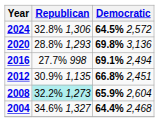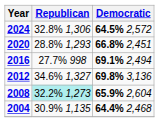(123, 45) 69.8% 3,136 -> (123, 45) 66.8% 2,451
(62, 77) 30.9% 1,135 -> (62, 77) 34.6% 1,327
(123, 77) 66.8% 2,451 -> (123, 77) 69.8% 3,136
(62, 109) 34.6% 1,327 -> (62, 109) 30.9% 1,135
